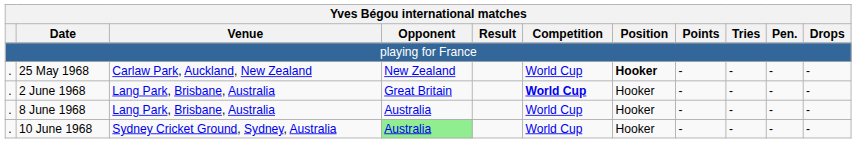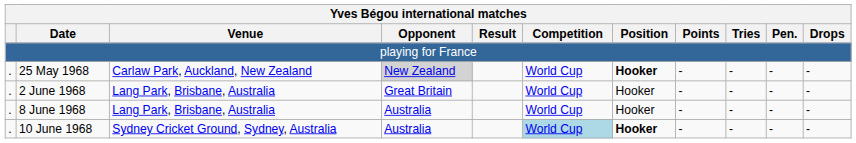(420, 72) no background -> (420, 72) lightgrey background
(556, 91) bold -> (554, 91) normal
(408, 129) lightgreen background -> (408, 129) no background
(554, 129) no background -> (554, 129) lightblue background
(635, 129) normal -> (636, 129) bold
